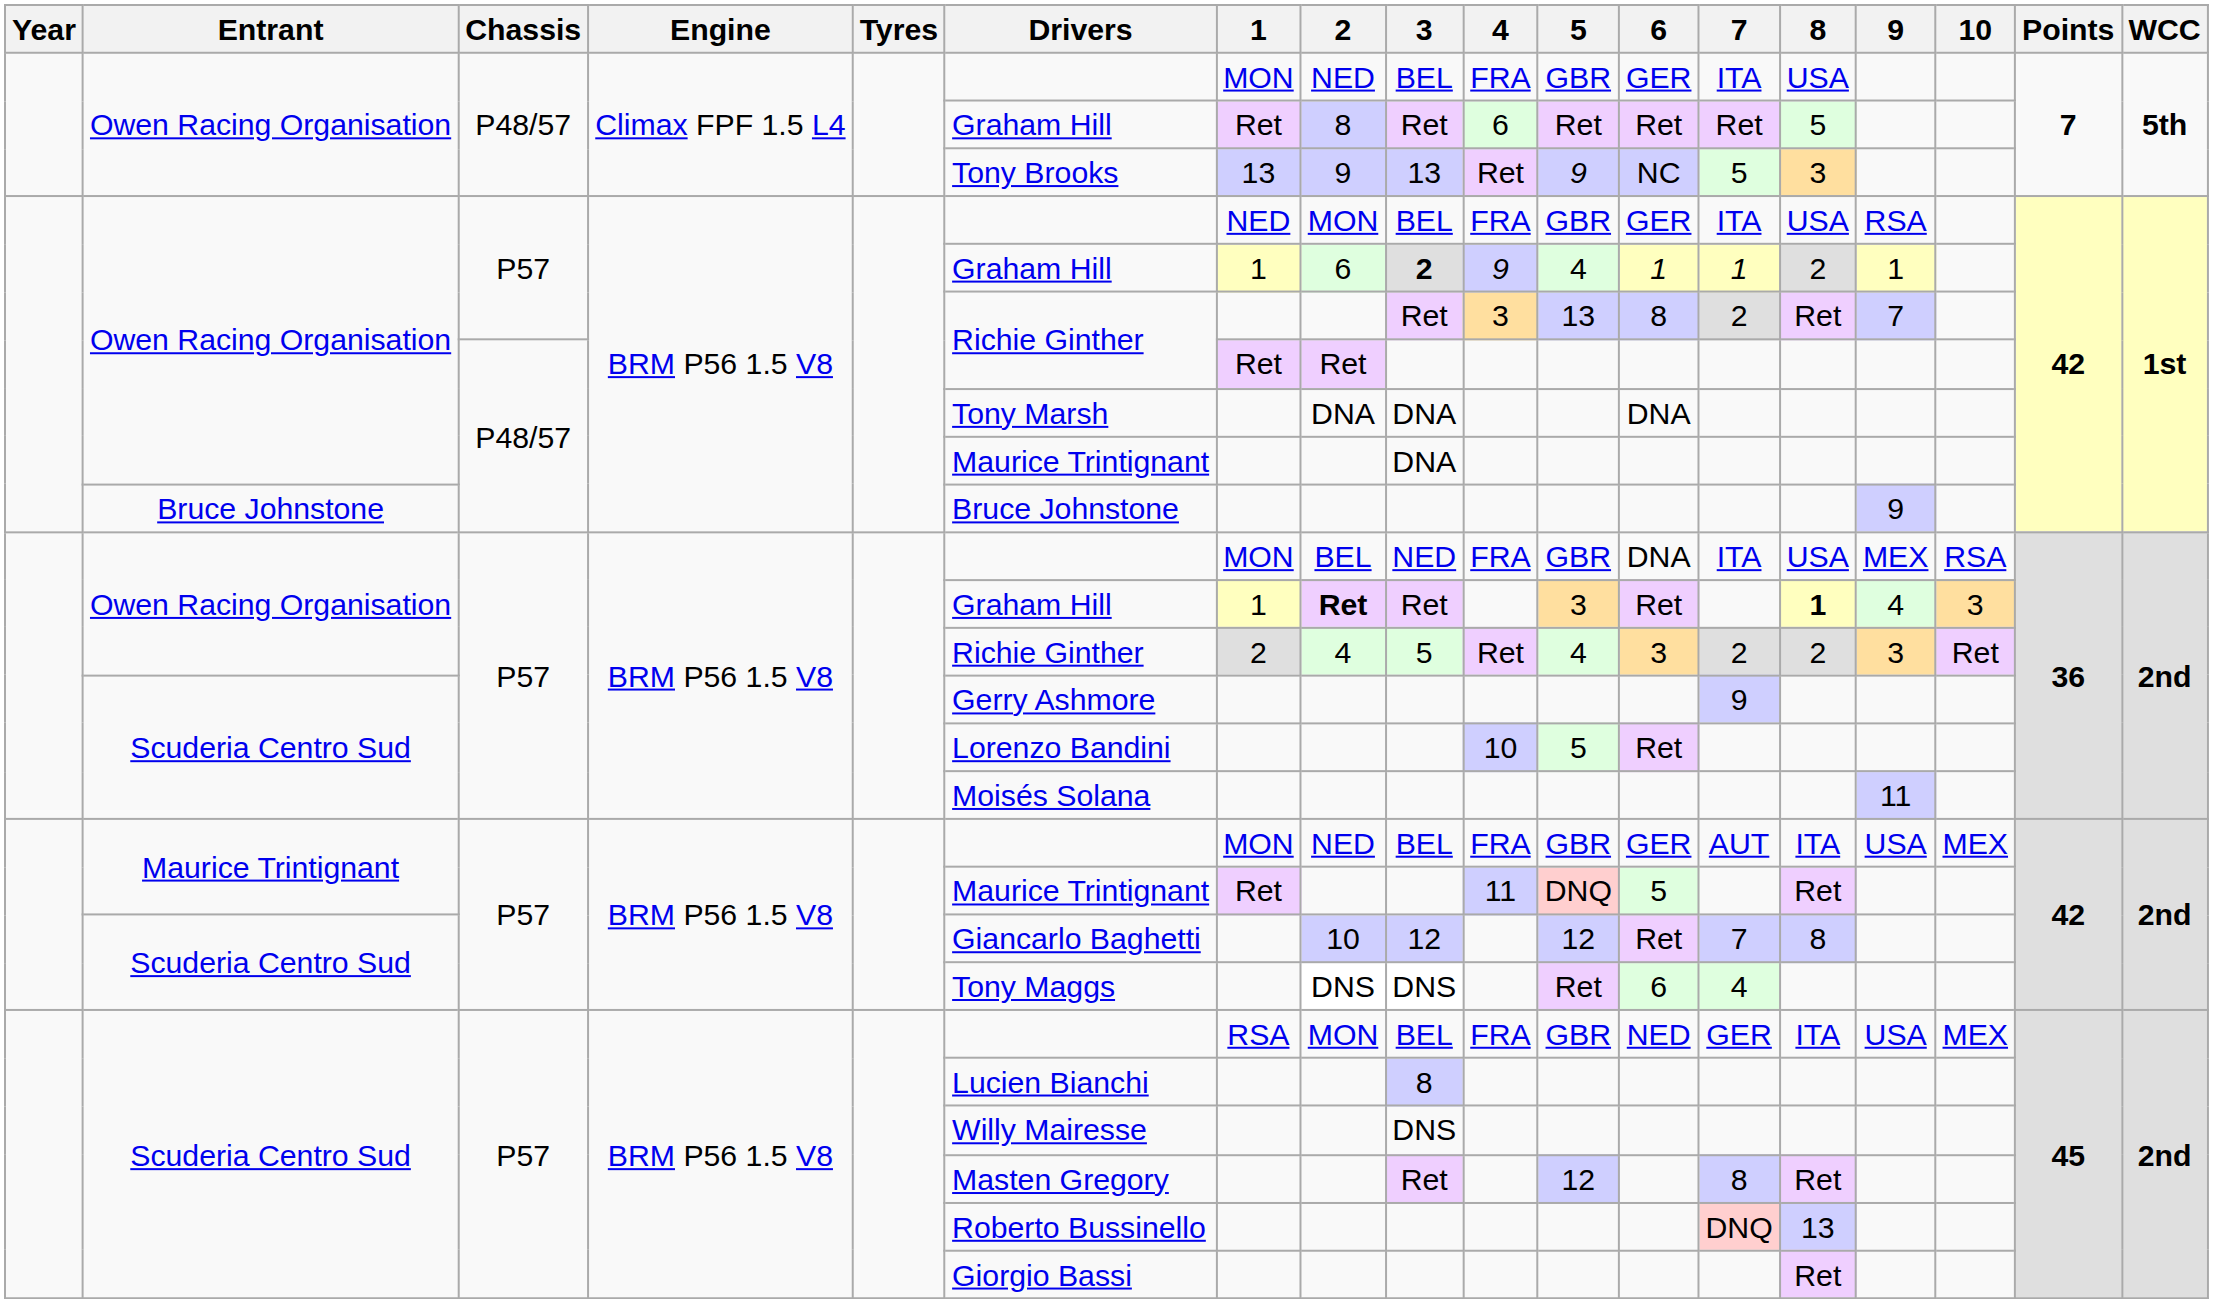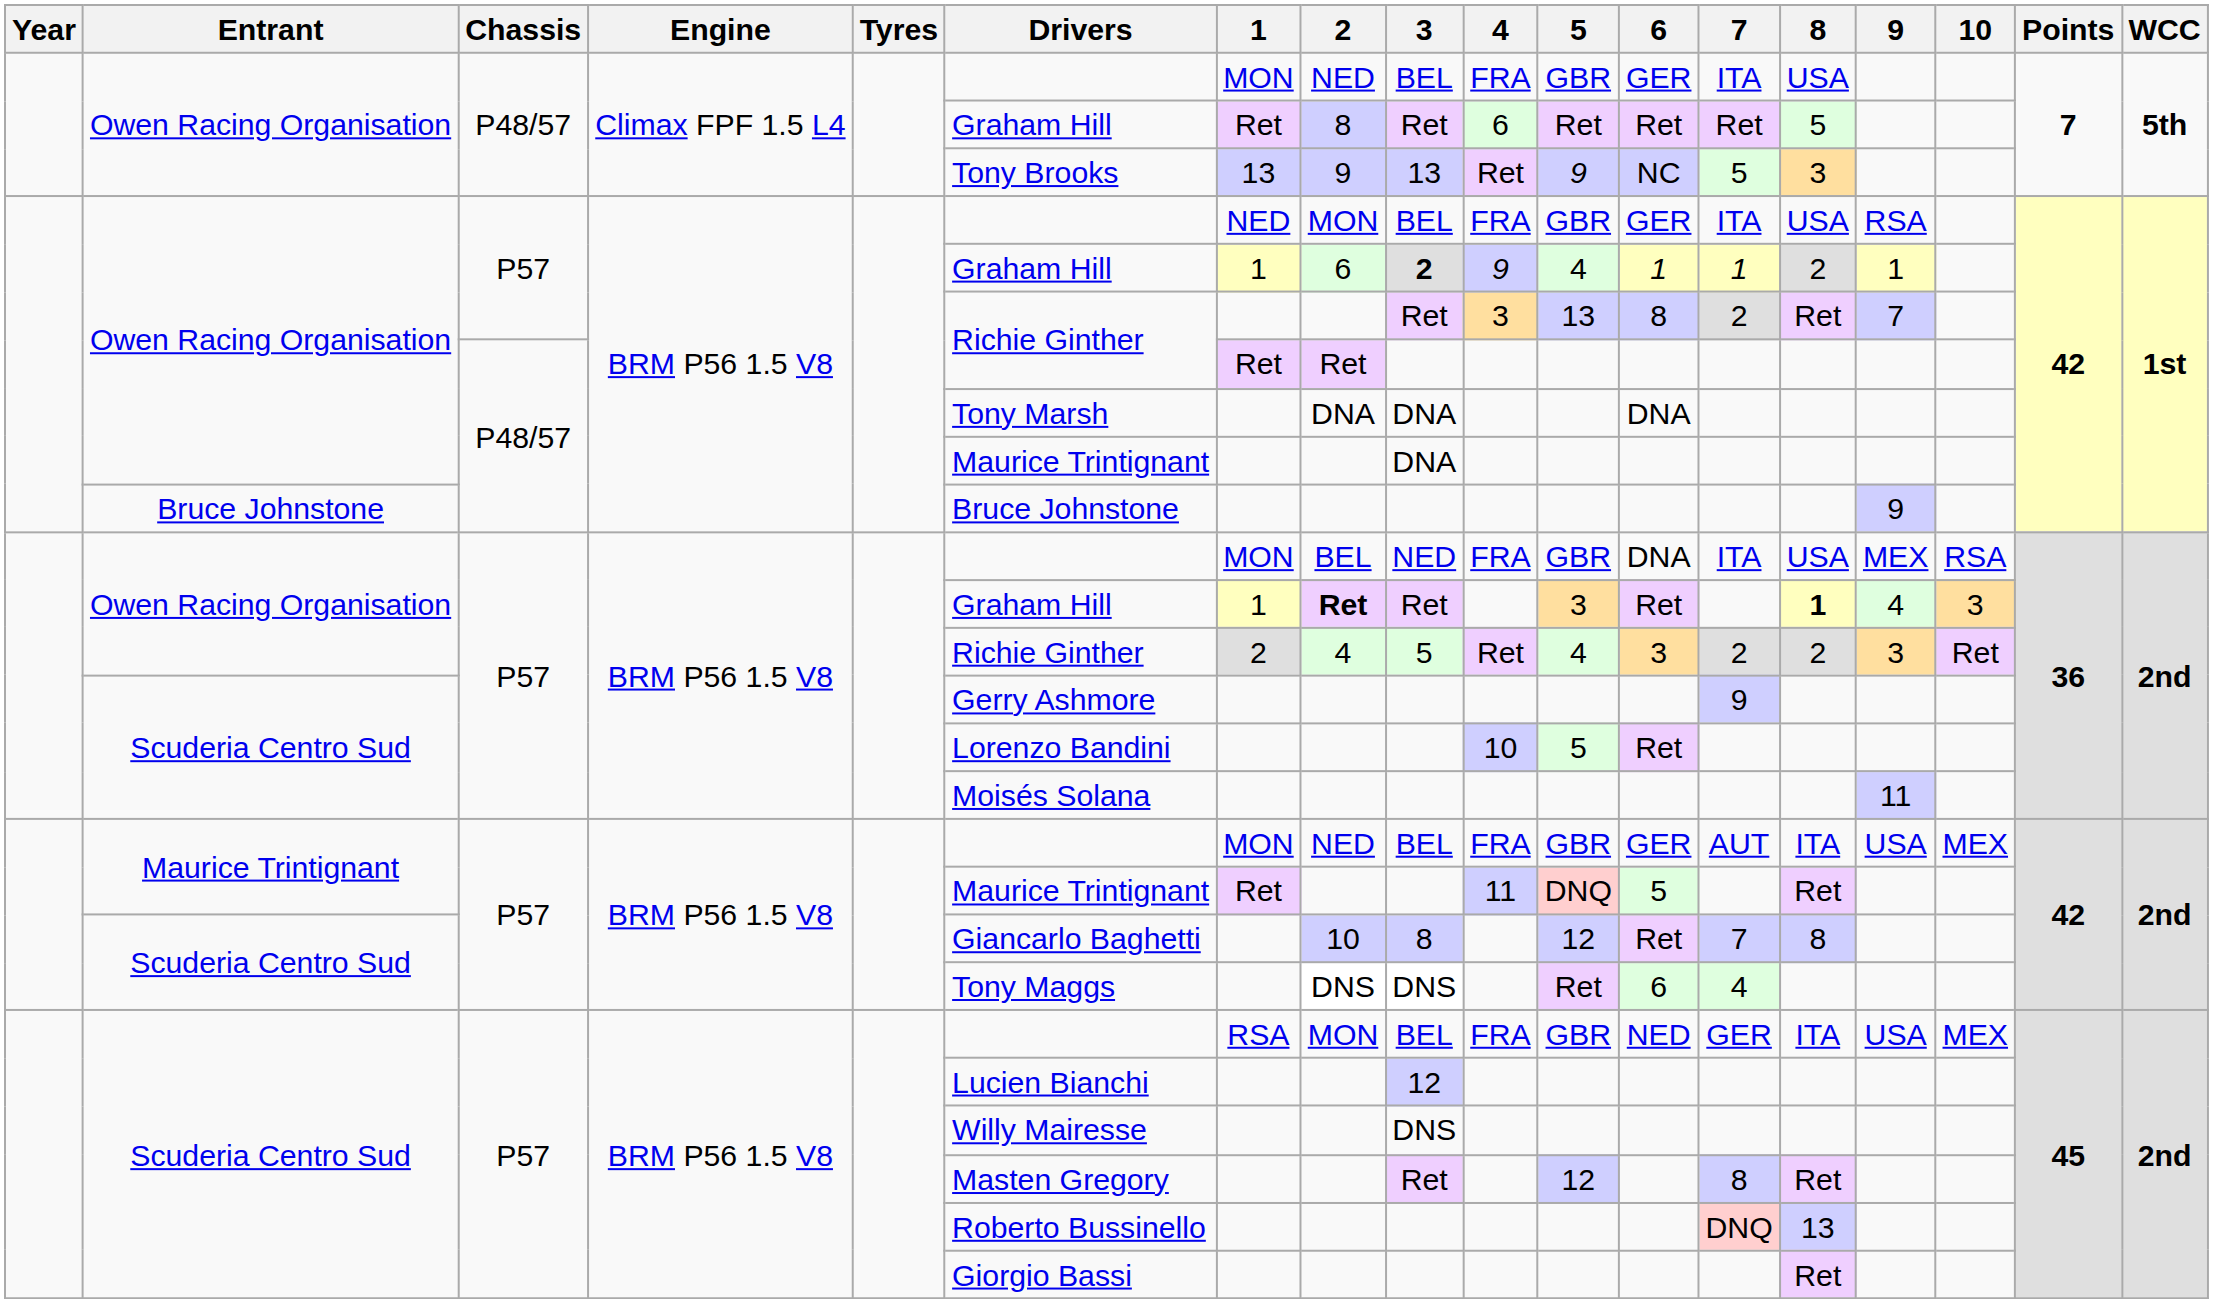(1424, 939) 12 -> (1424, 939) 8
(1424, 1083) 8 -> (1424, 1083) 12
